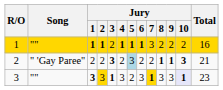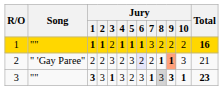(205, 45) normal -> (205, 45) bold
(112, 61) bold -> (112, 61) normal
(132, 61) lightblue background -> (132, 61) no background
(142, 61) no background -> (142, 61) lavender background
(171, 61) no background -> (171, 61) lightsalmon background
(184, 61) bold -> (184, 61) normal
(102, 77) gold background -> (102, 77) no background
(152, 77) gold background -> (152, 77) no background
(161, 77) no background -> (161, 77) lightgrey background
(171, 77) normal -> (171, 77) bold
(184, 77) lavender background -> (184, 77) no background
(205, 77) normal -> (205, 77) bold
